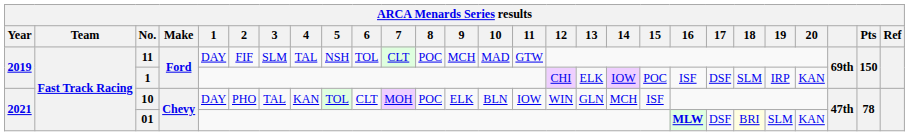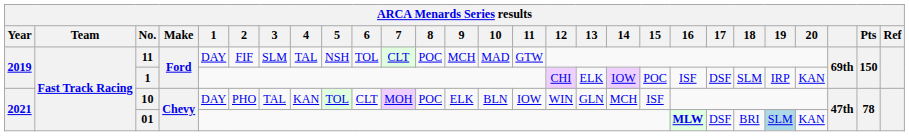(749, 119) lightyellow background -> (749, 119) no background
(780, 119) no background -> (780, 119) lightblue background
